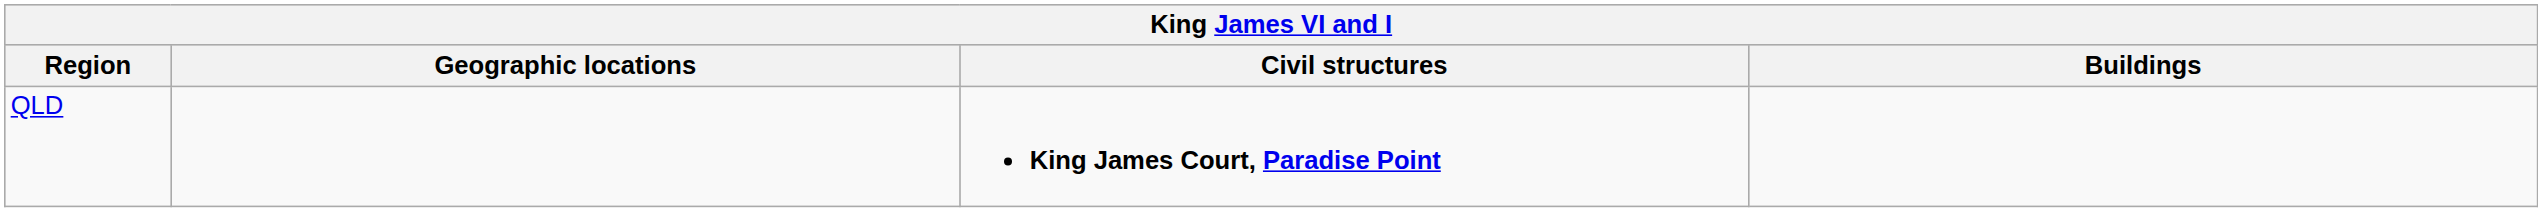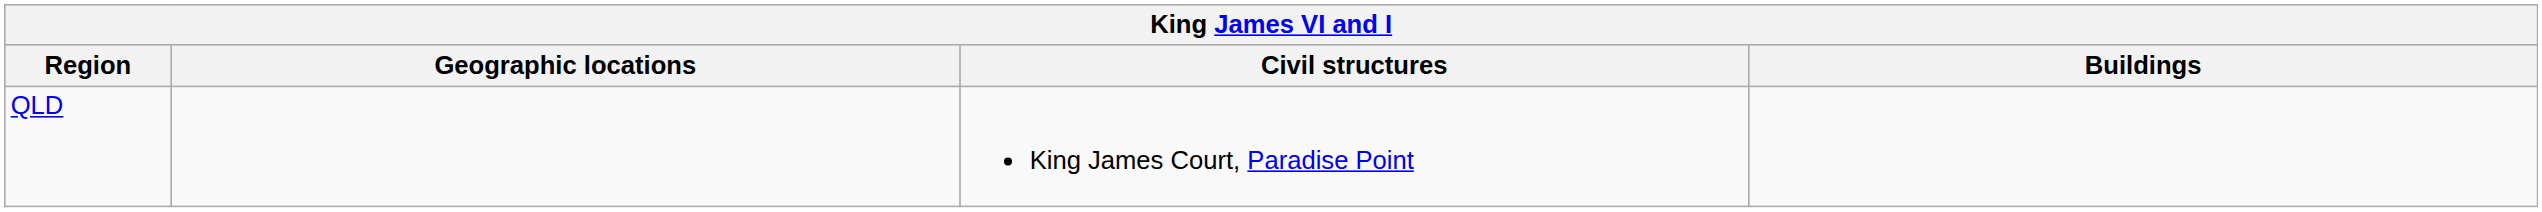(1354, 161) bold -> (1354, 161) normal
